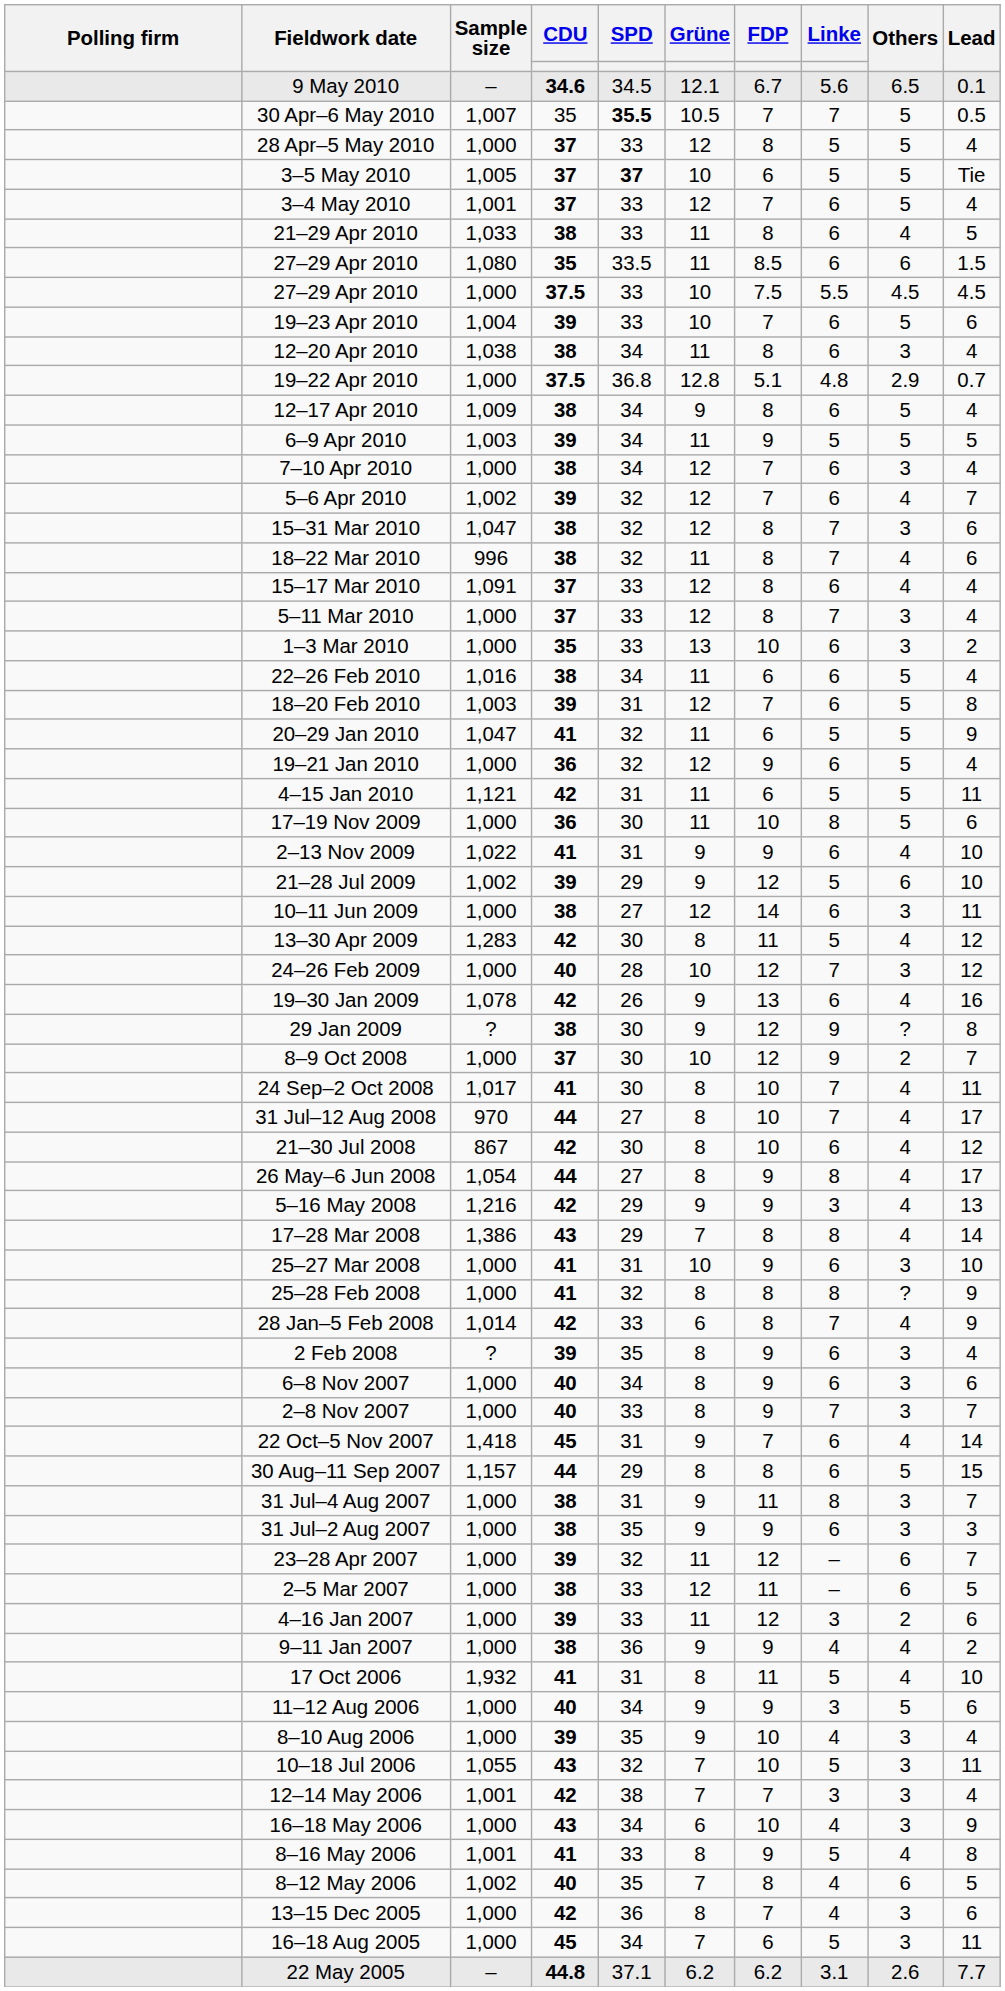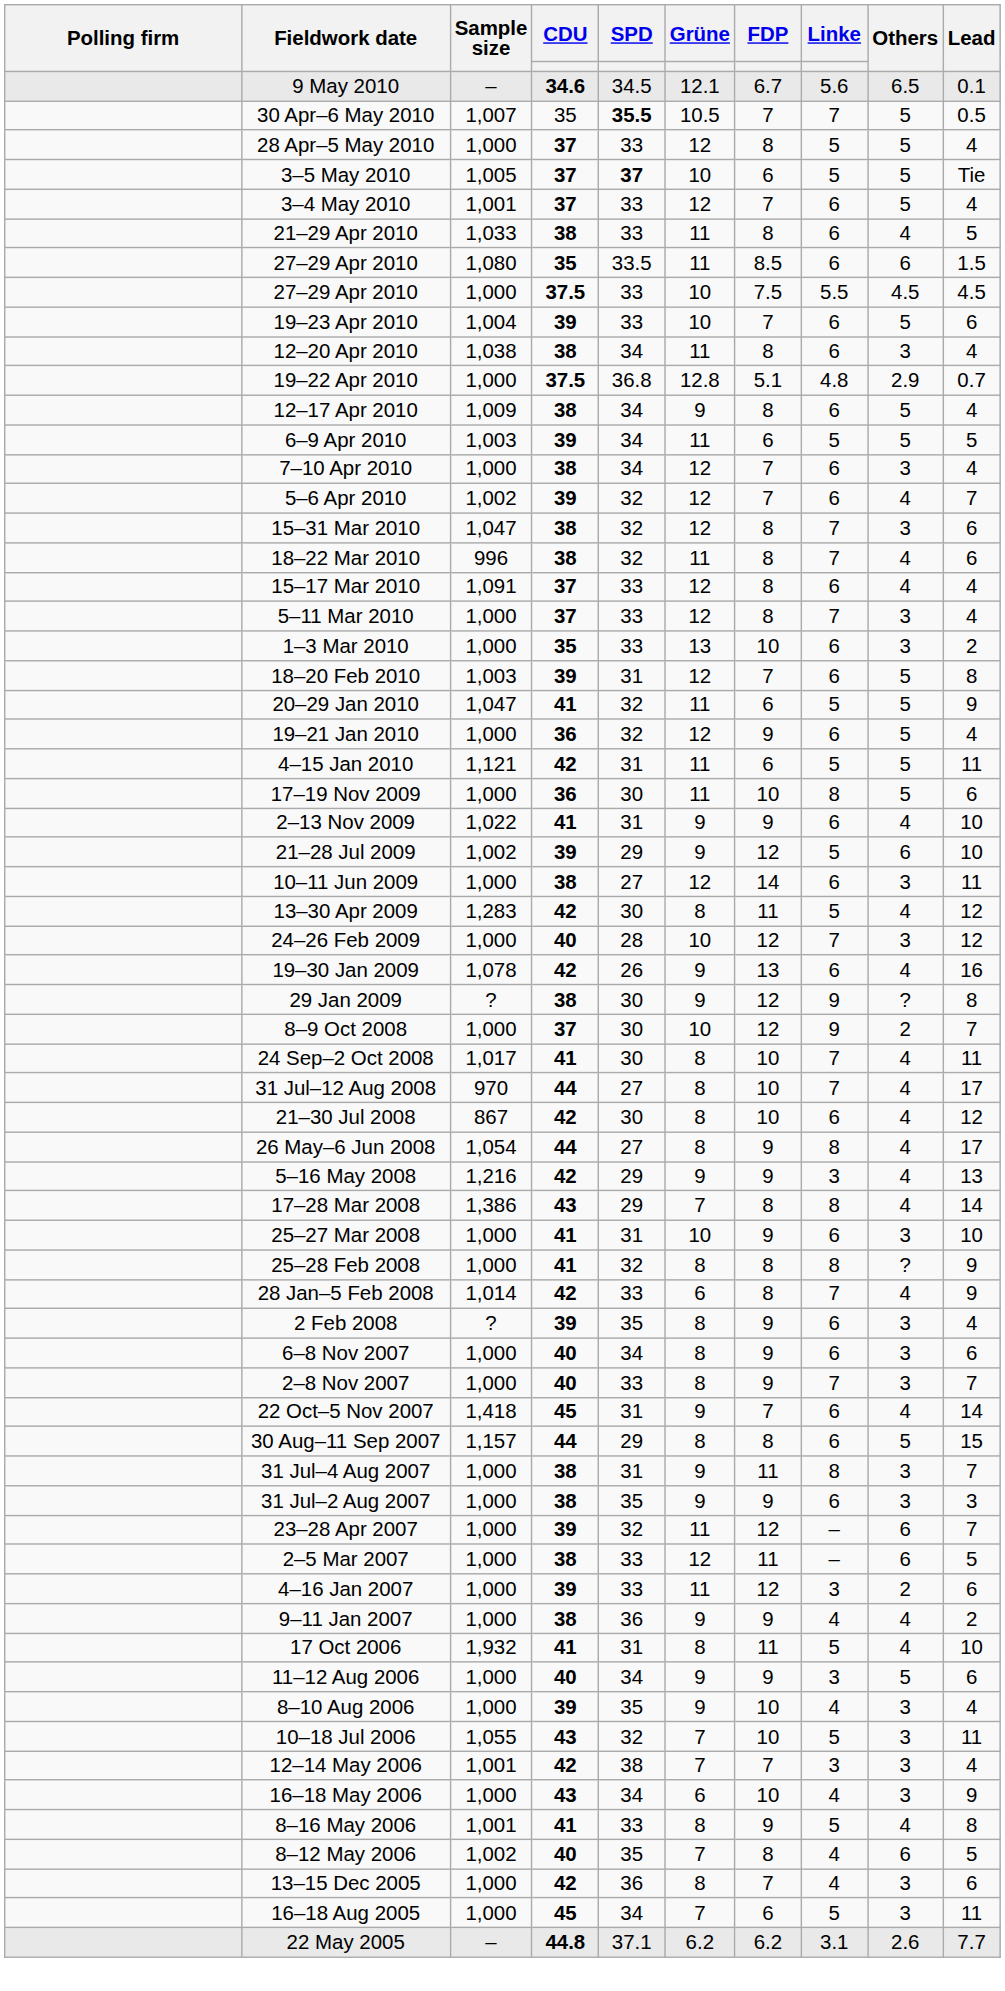(768, 440) 9 -> (768, 440) 6
- row: (346, 676)
